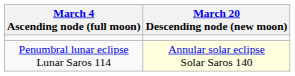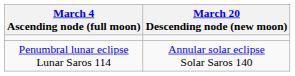(217, 55) lightyellow background -> (217, 55) no background
